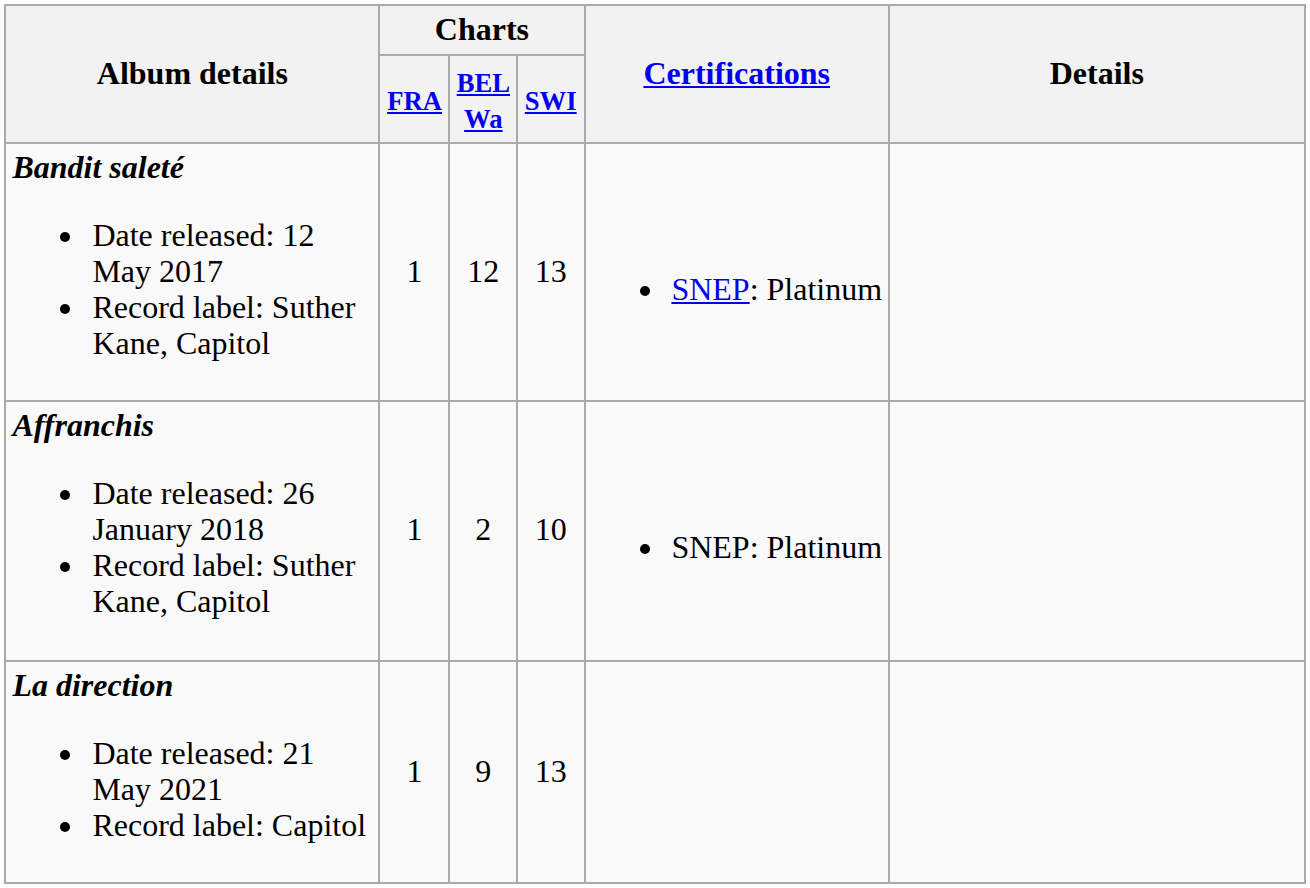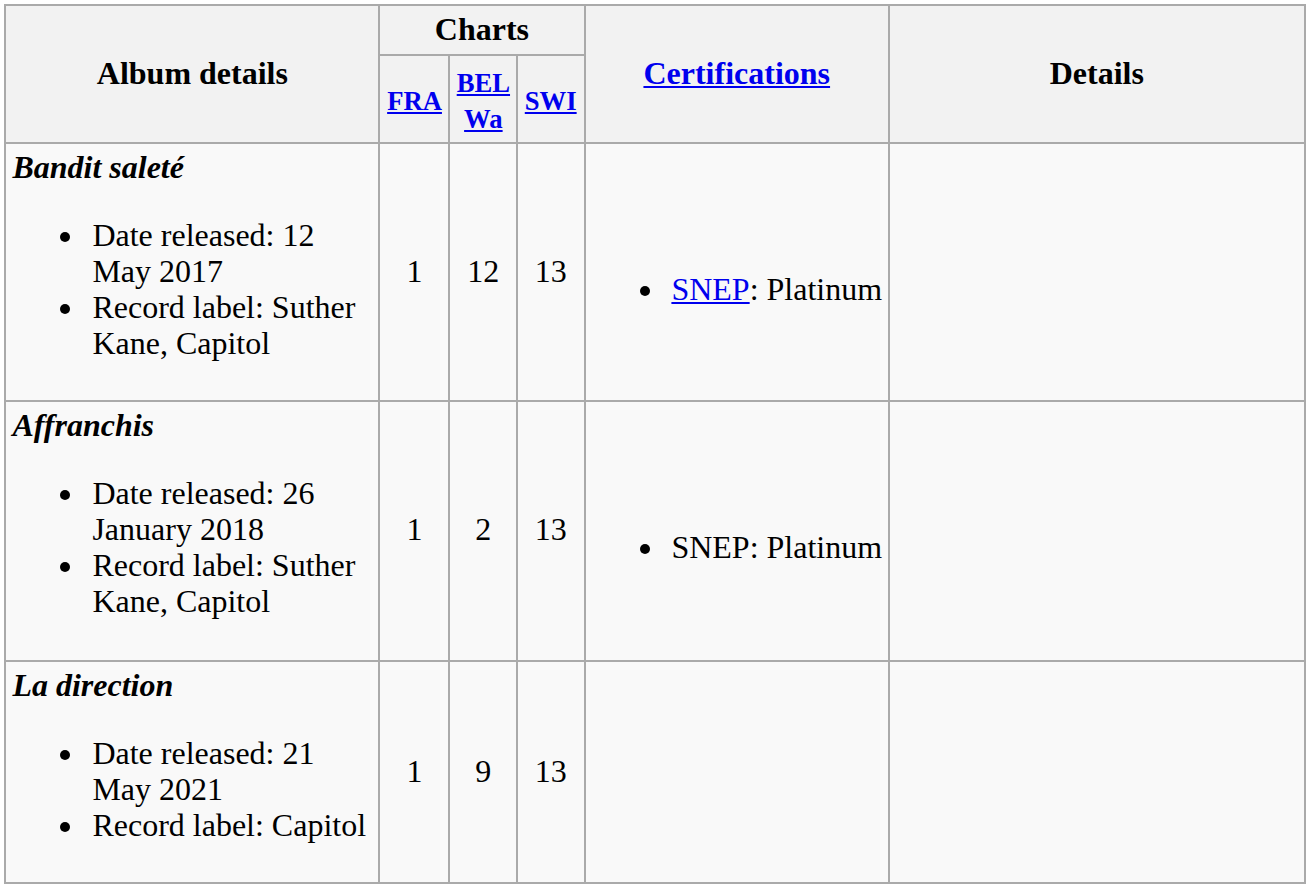(551, 530) 10 -> (551, 530) 13
